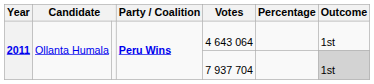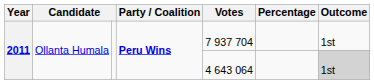(229, 42) 4 643 064 -> (229, 42) 7 937 704
(229, 71) 7 937 704 -> (229, 71) 4 643 064
